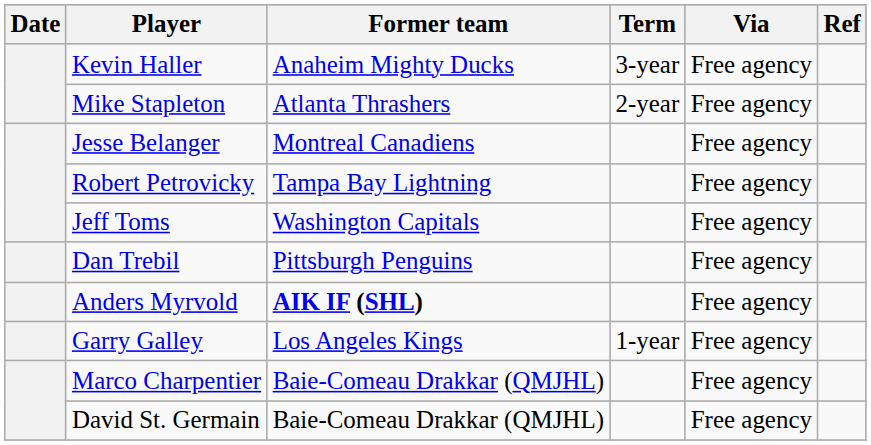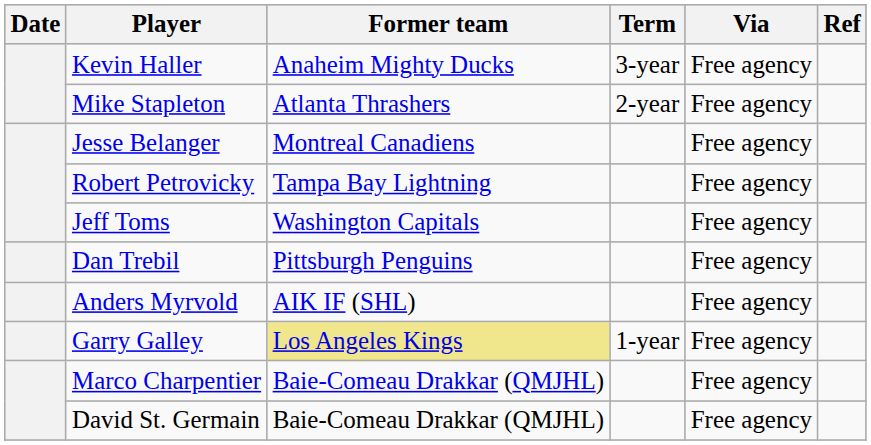(348, 301) bold -> (344, 301) normal
(368, 340) no background -> (368, 340) khaki background
